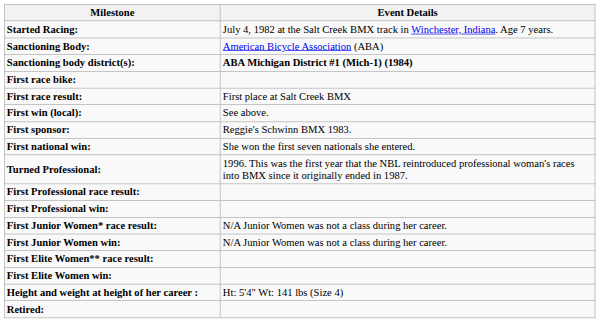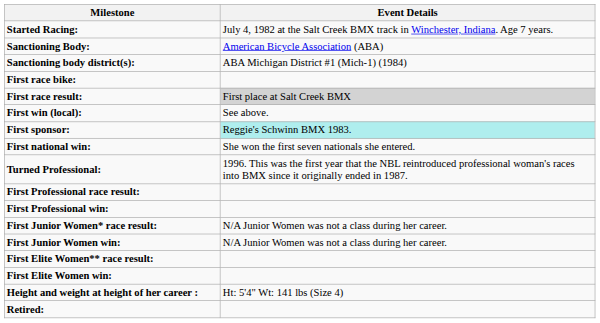(318, 63) bold -> (315, 63) normal
(287, 96) no background -> (287, 96) lightgrey background
(287, 130) no background -> (287, 130) paleturquoise background
